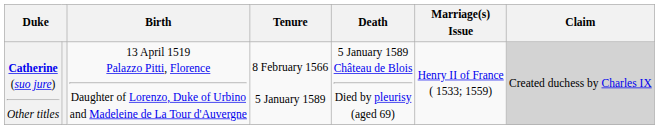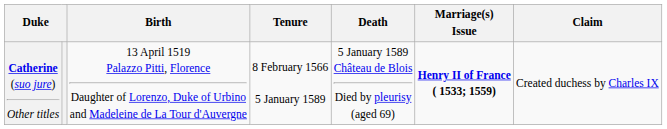(461, 83) normal -> (464, 83) bold
(580, 83) lightgrey background -> (587, 83) no background
